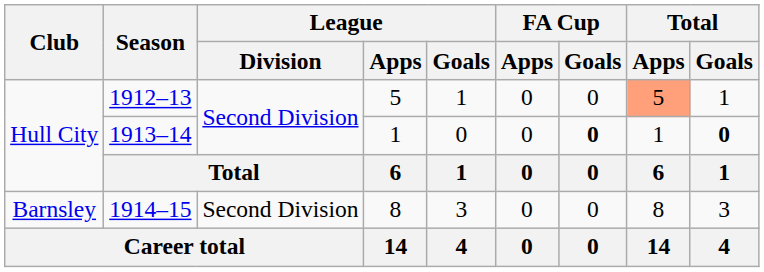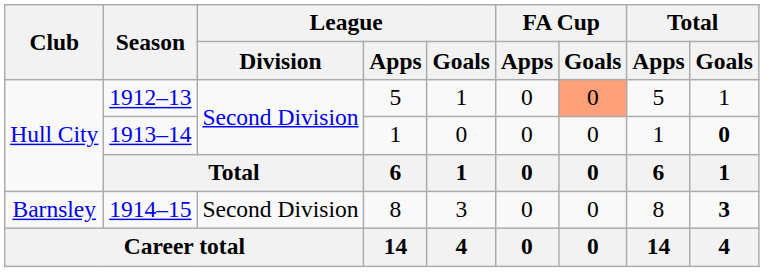(593, 97) no background -> (593, 97) lightsalmon background
(658, 97) lightsalmon background -> (658, 97) no background
(593, 135) bold -> (593, 135) normal
(724, 209) normal -> (724, 209) bold
